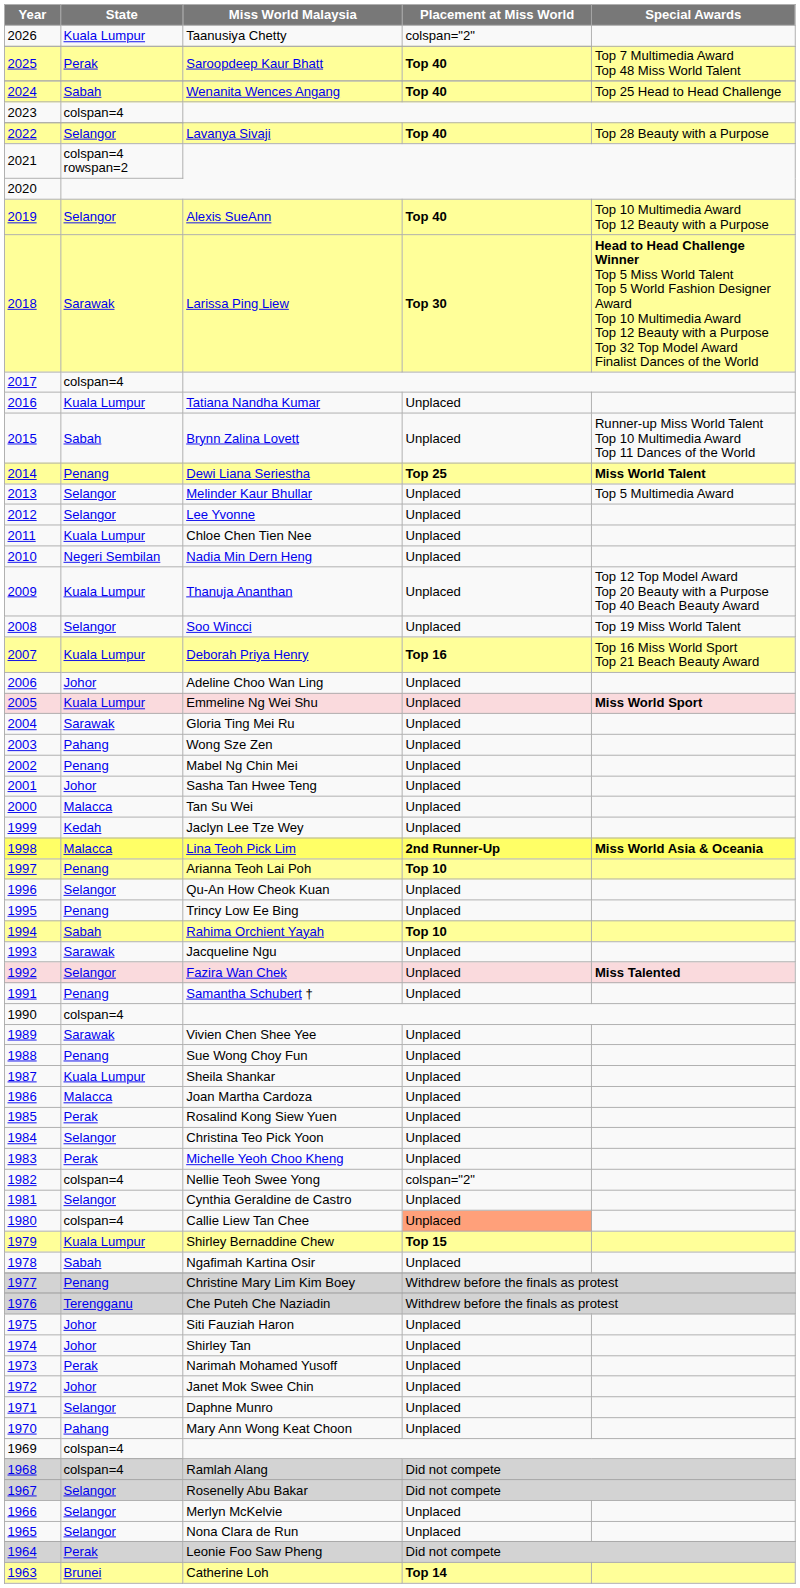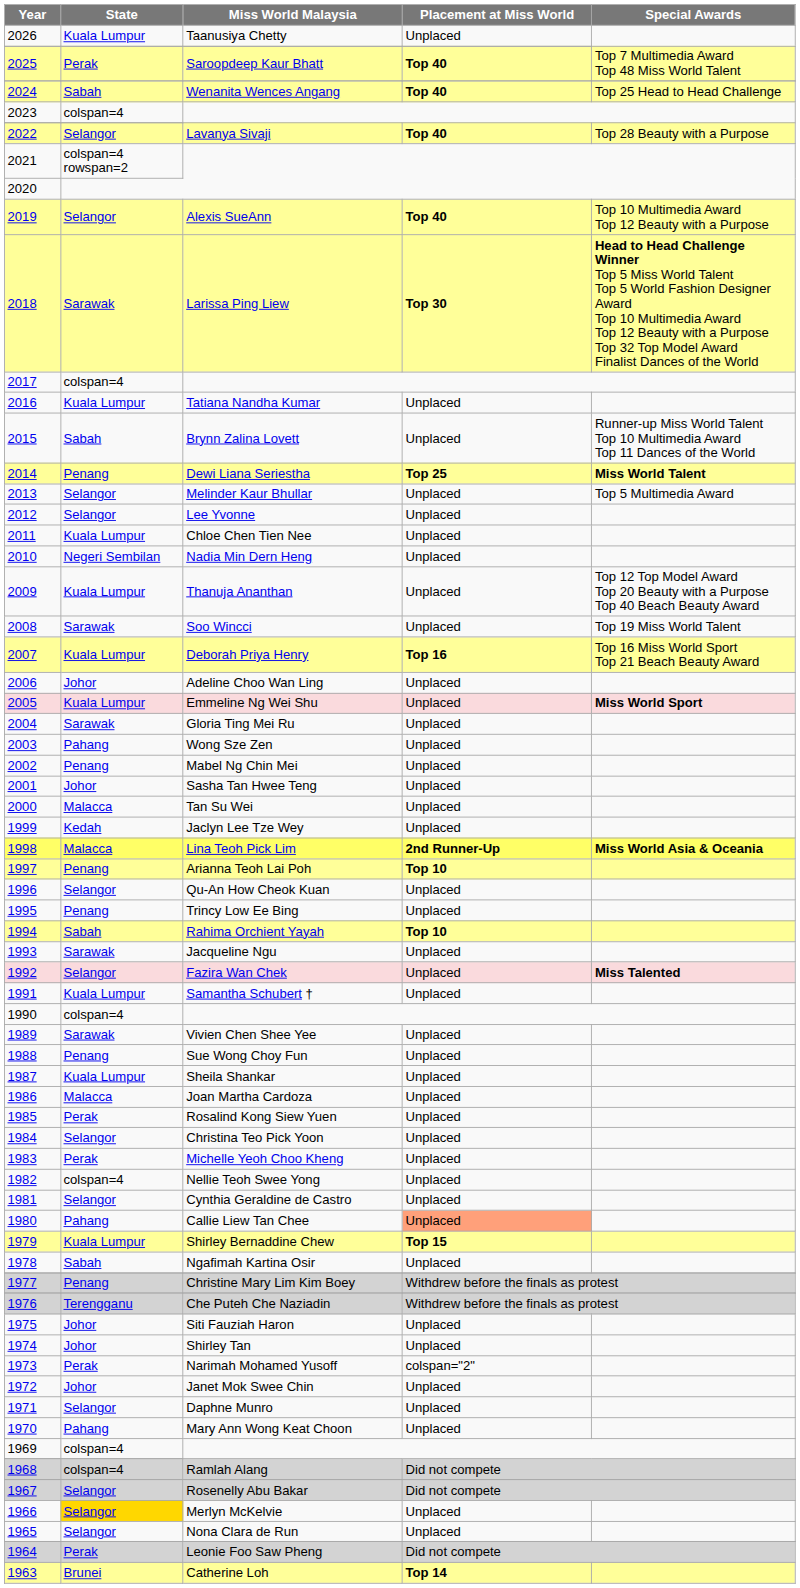(440, 36) colspan="2" -> (433, 36) Unplaced
(90, 627) Selangor -> (89, 627) Sarawak
(86, 993) Penang -> (104, 993) Kuala Lumpur
(440, 1180) colspan="2" -> (433, 1180) Unplaced
(94, 1221) colspan=4 -> (86, 1221) Pahang
(433, 1366) Unplaced -> (440, 1366) colspan="2"
(90, 1511) no background -> (90, 1511) gold background
